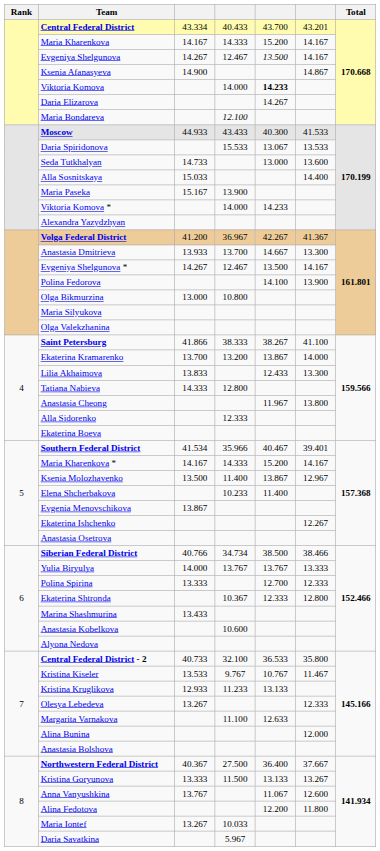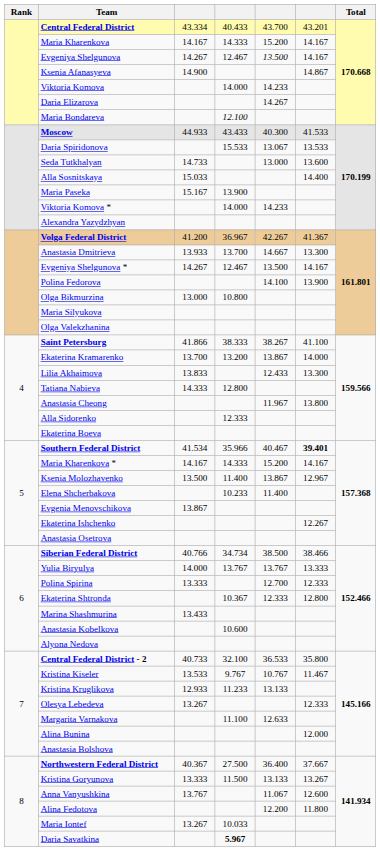(275, 87) bold -> (275, 87) normal
(316, 448) normal -> (316, 448) bold
(235, 839) normal -> (235, 839) bold
